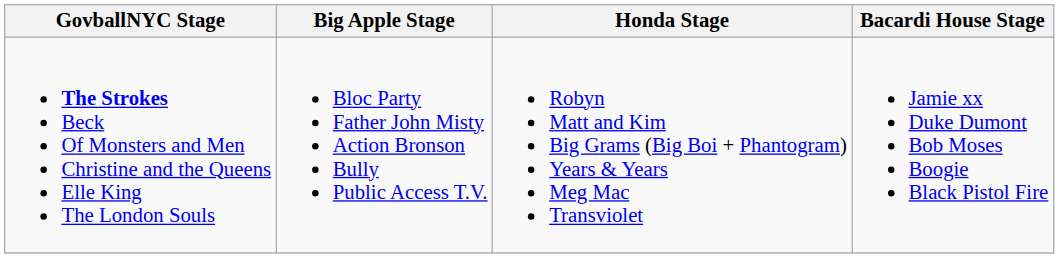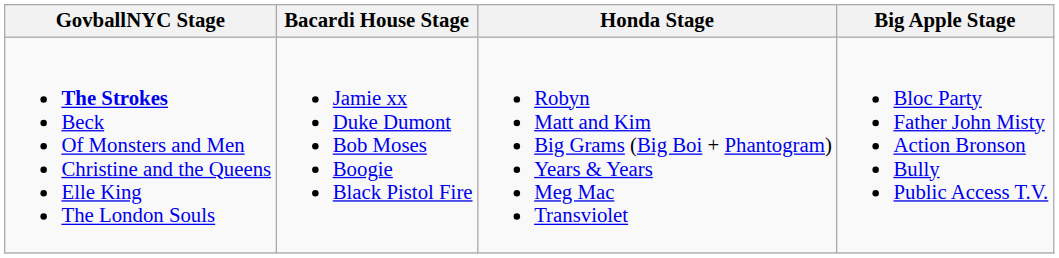columns swapped: (384, 20) <-> (952, 20)
